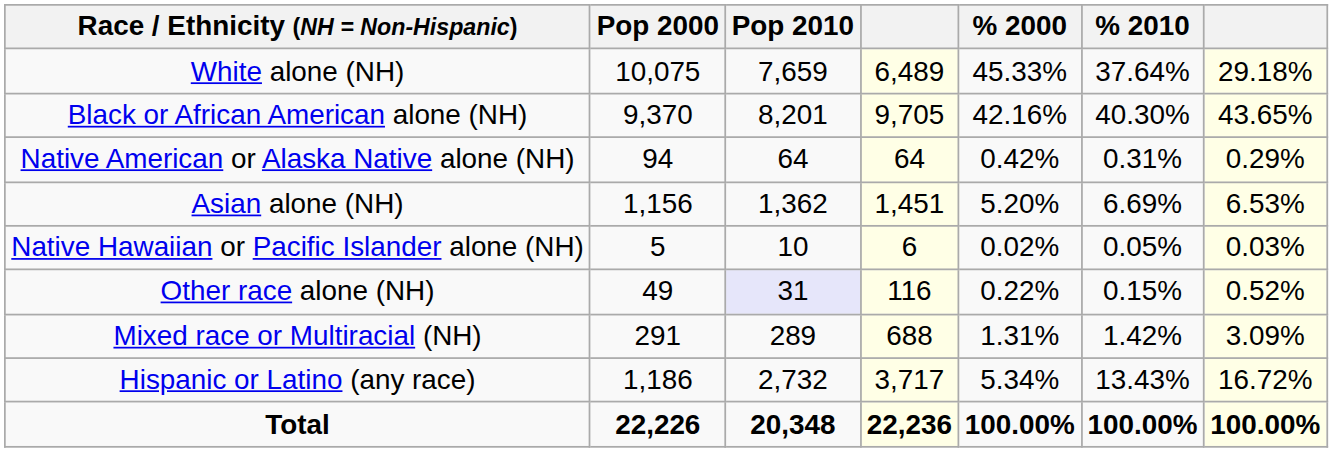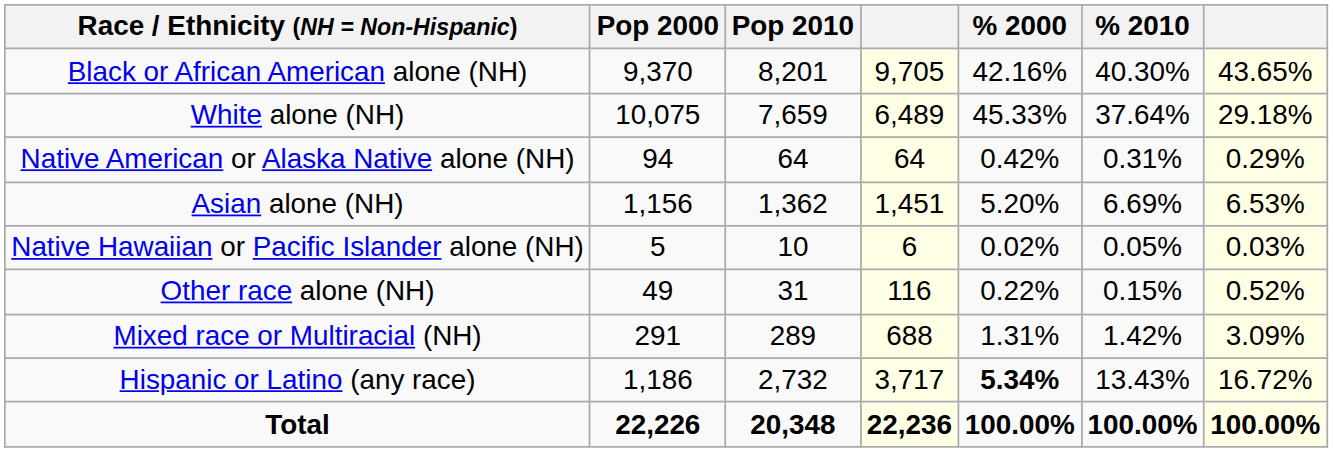rows swapped: (298, 70) <-> (298, 114)
(793, 291) lavender background -> (793, 291) no background
(1020, 379) normal -> (1020, 379) bold
